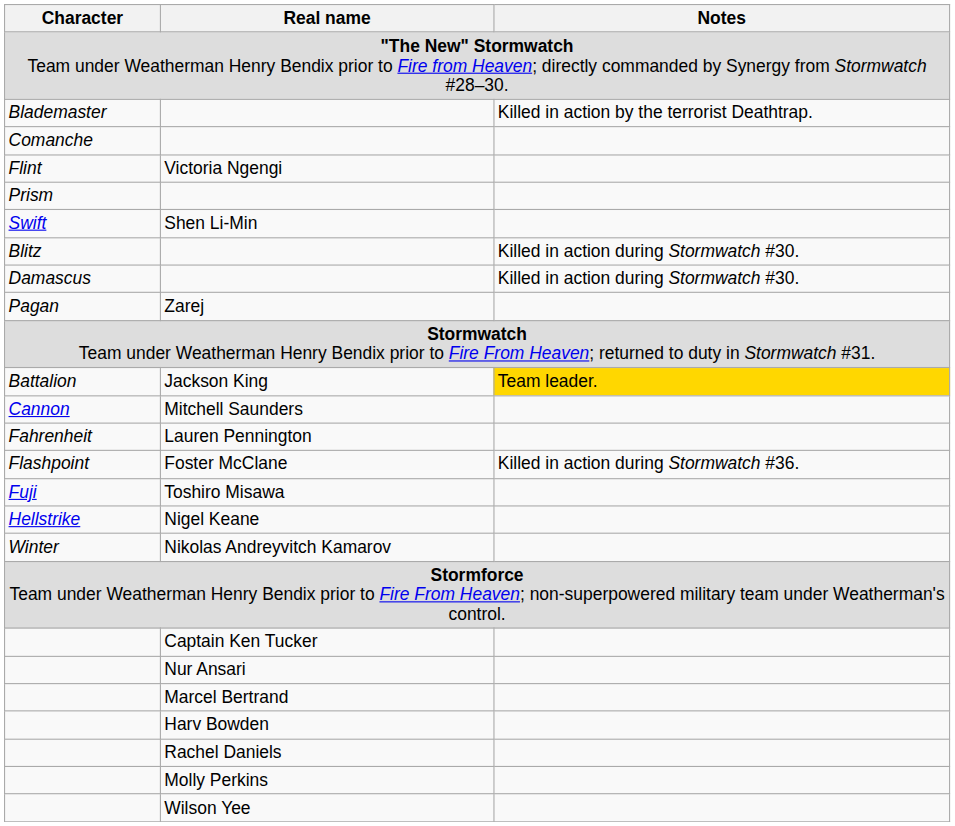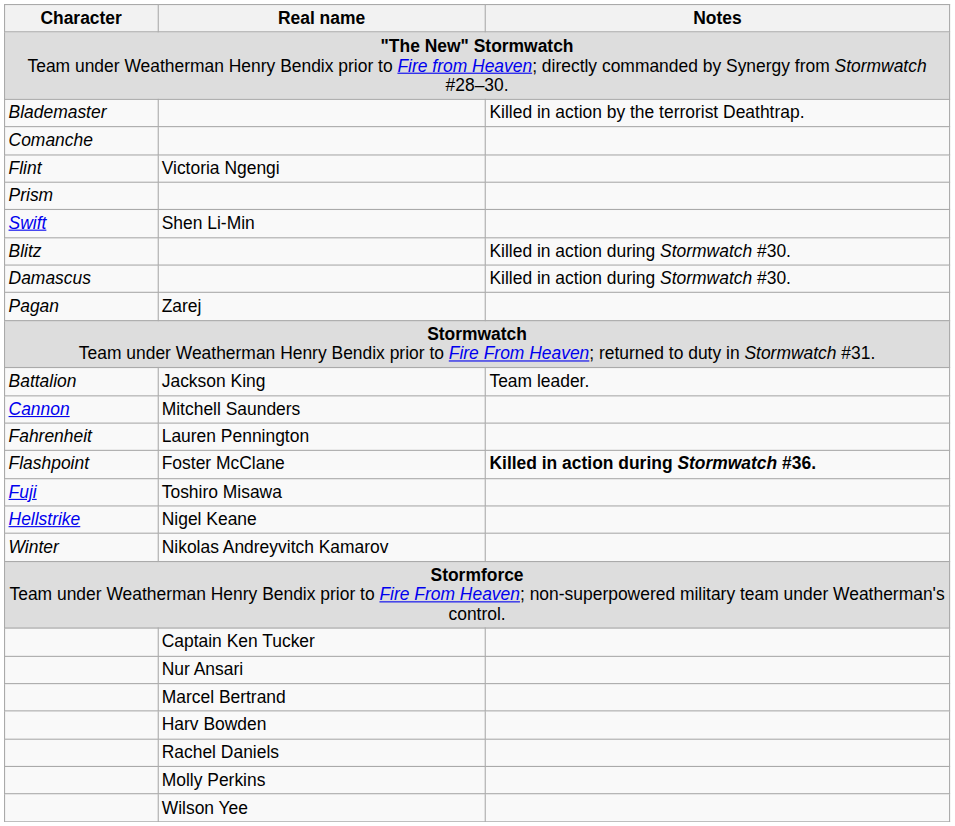(548, 381) gold background -> (539, 381) no background
(649, 464) normal -> (653, 464) bold
